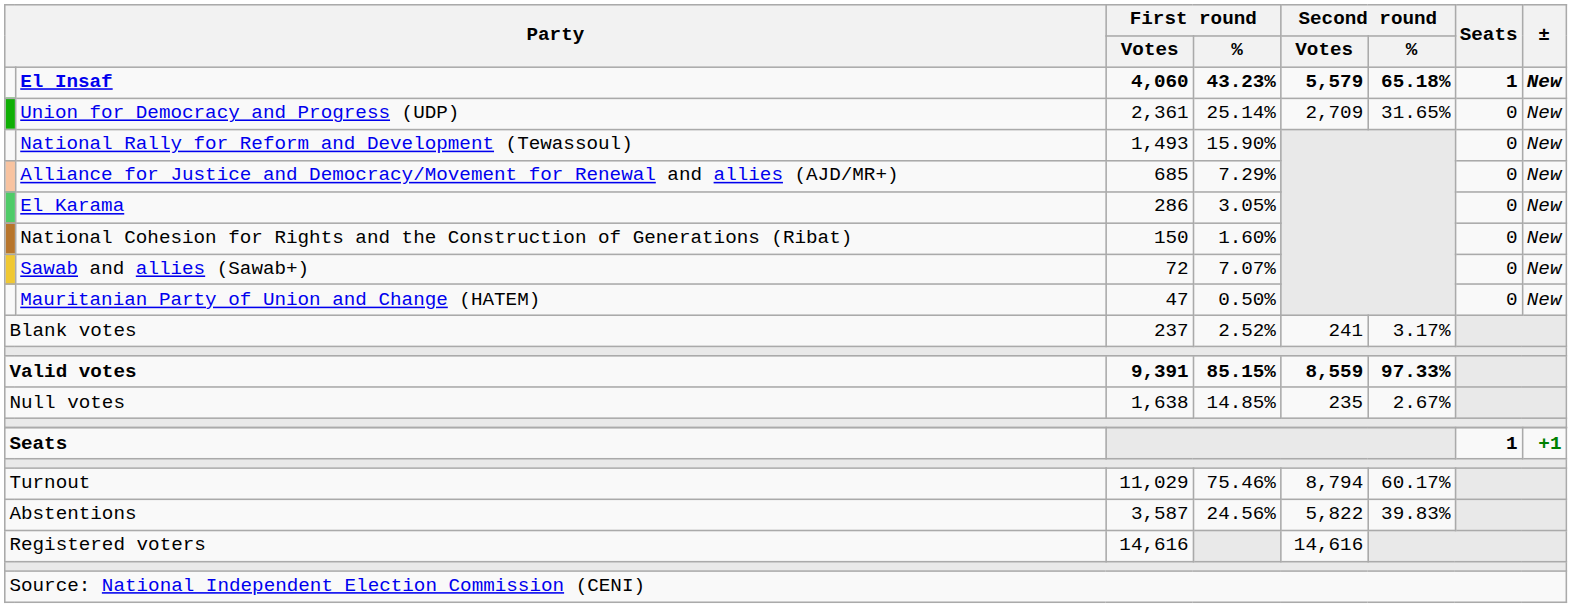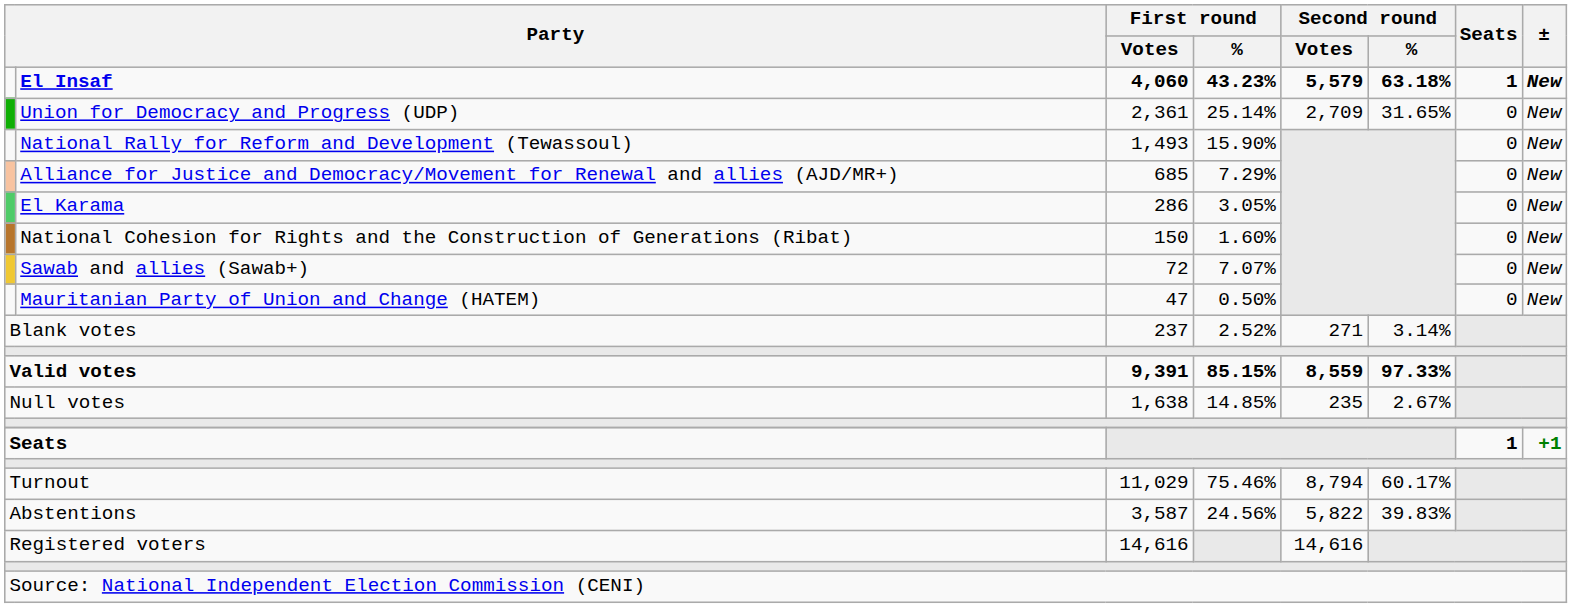(1416, 83) 65.18% -> (1416, 83) 63.18%
(1346, 332) 241 -> (1346, 332) 271
(1422, 332) 3.17% -> (1422, 332) 3.14%
